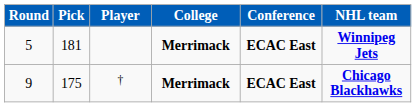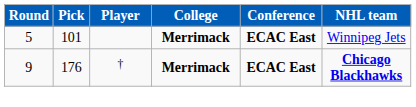(71, 45) 181 -> (71, 37) 101
(366, 45) bold -> (366, 37) normal
(71, 83) 175 -> (71, 67) 176
